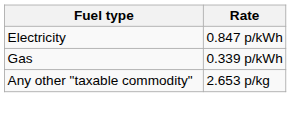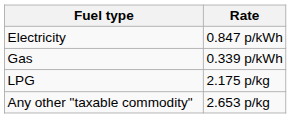+ row: (21, 80)
